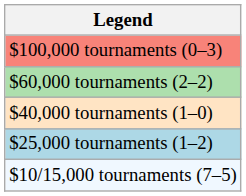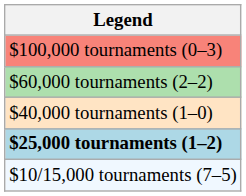(111, 143) normal -> (116, 143) bold
